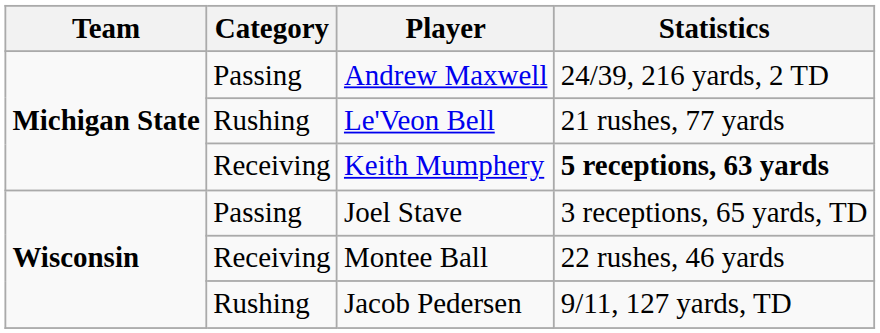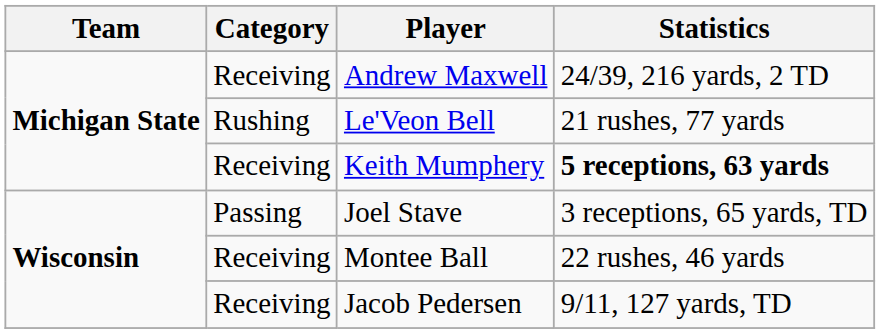(257, 74) Passing -> (272, 74) Receiving
(261, 303) Rushing -> (272, 303) Receiving
